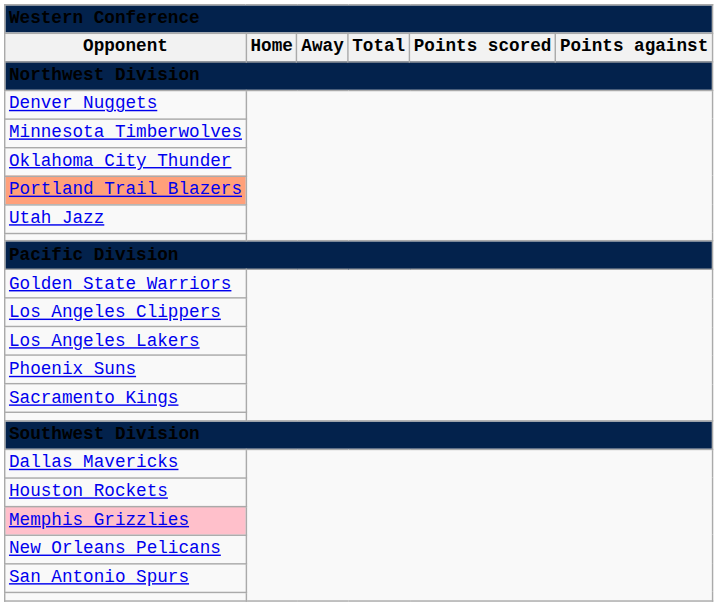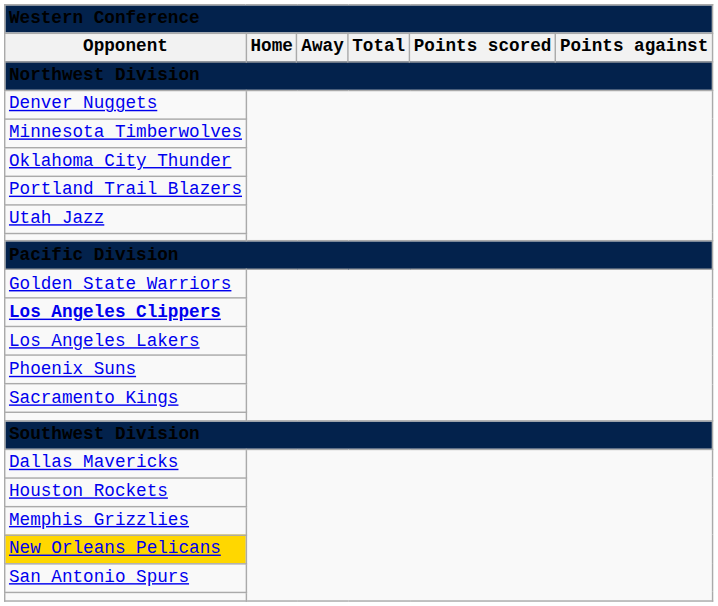(125, 190) lightsalmon background -> (125, 190) no background
(115, 313) normal -> (115, 313) bold
(99, 521) pink background -> (99, 521) no background
(115, 549) no background -> (115, 549) gold background
